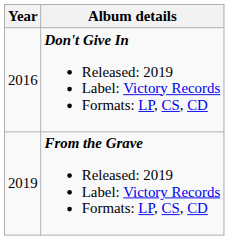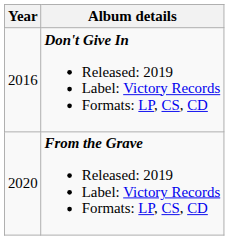(23, 183) 2019 -> (23, 183) 2020
